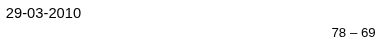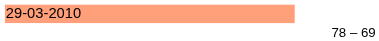(43, 13) no background -> (43, 13) lightsalmon background
